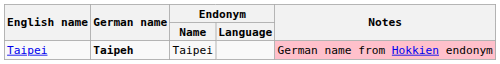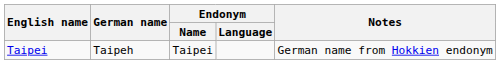(113, 50) bold -> (113, 50) normal
(385, 50) pink background -> (385, 50) no background
